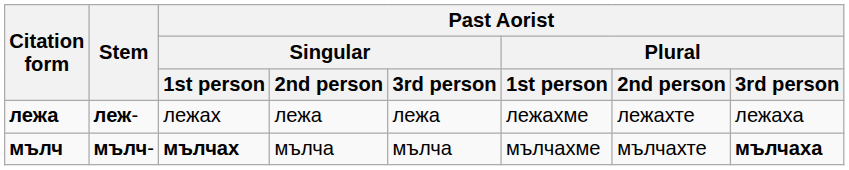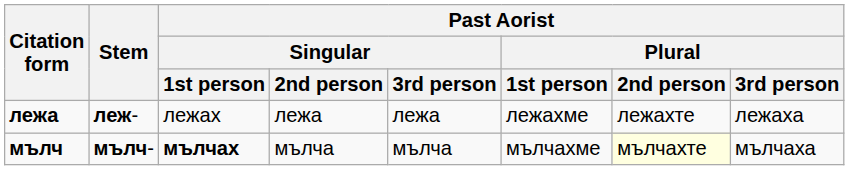(662, 148) no background -> (662, 148) lightyellow background
(779, 148) bold -> (775, 148) normal
